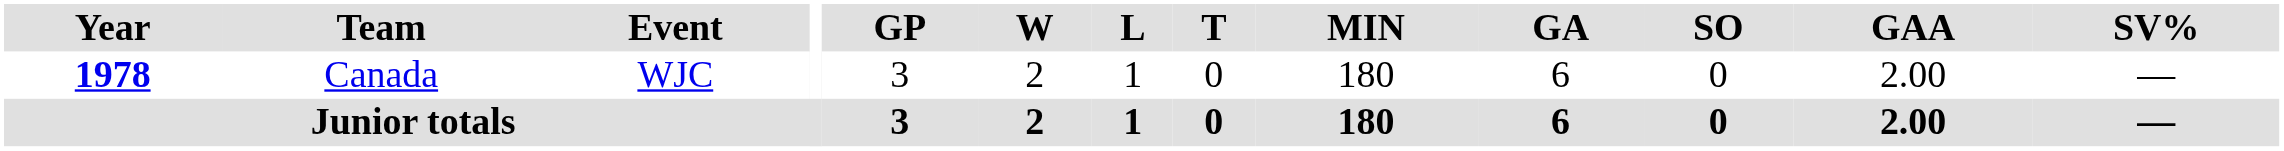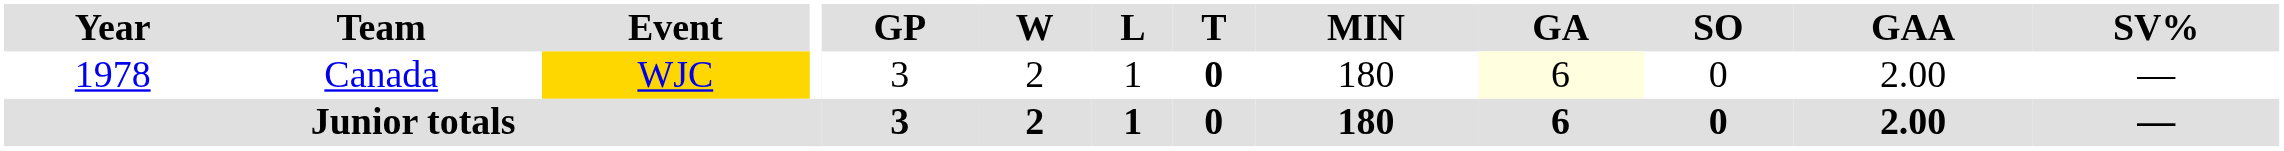(113, 74) bold -> (113, 74) normal
(675, 74) no background -> (675, 74) gold background
(1214, 74) normal -> (1214, 74) bold
(1561, 74) no background -> (1561, 74) lightyellow background
